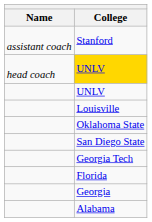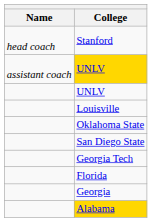(39, 46) assistant coach -> (31, 46) head coach
(31, 74) head coach -> (39, 74) assistant coach
(96, 208) no background -> (96, 208) gold background
